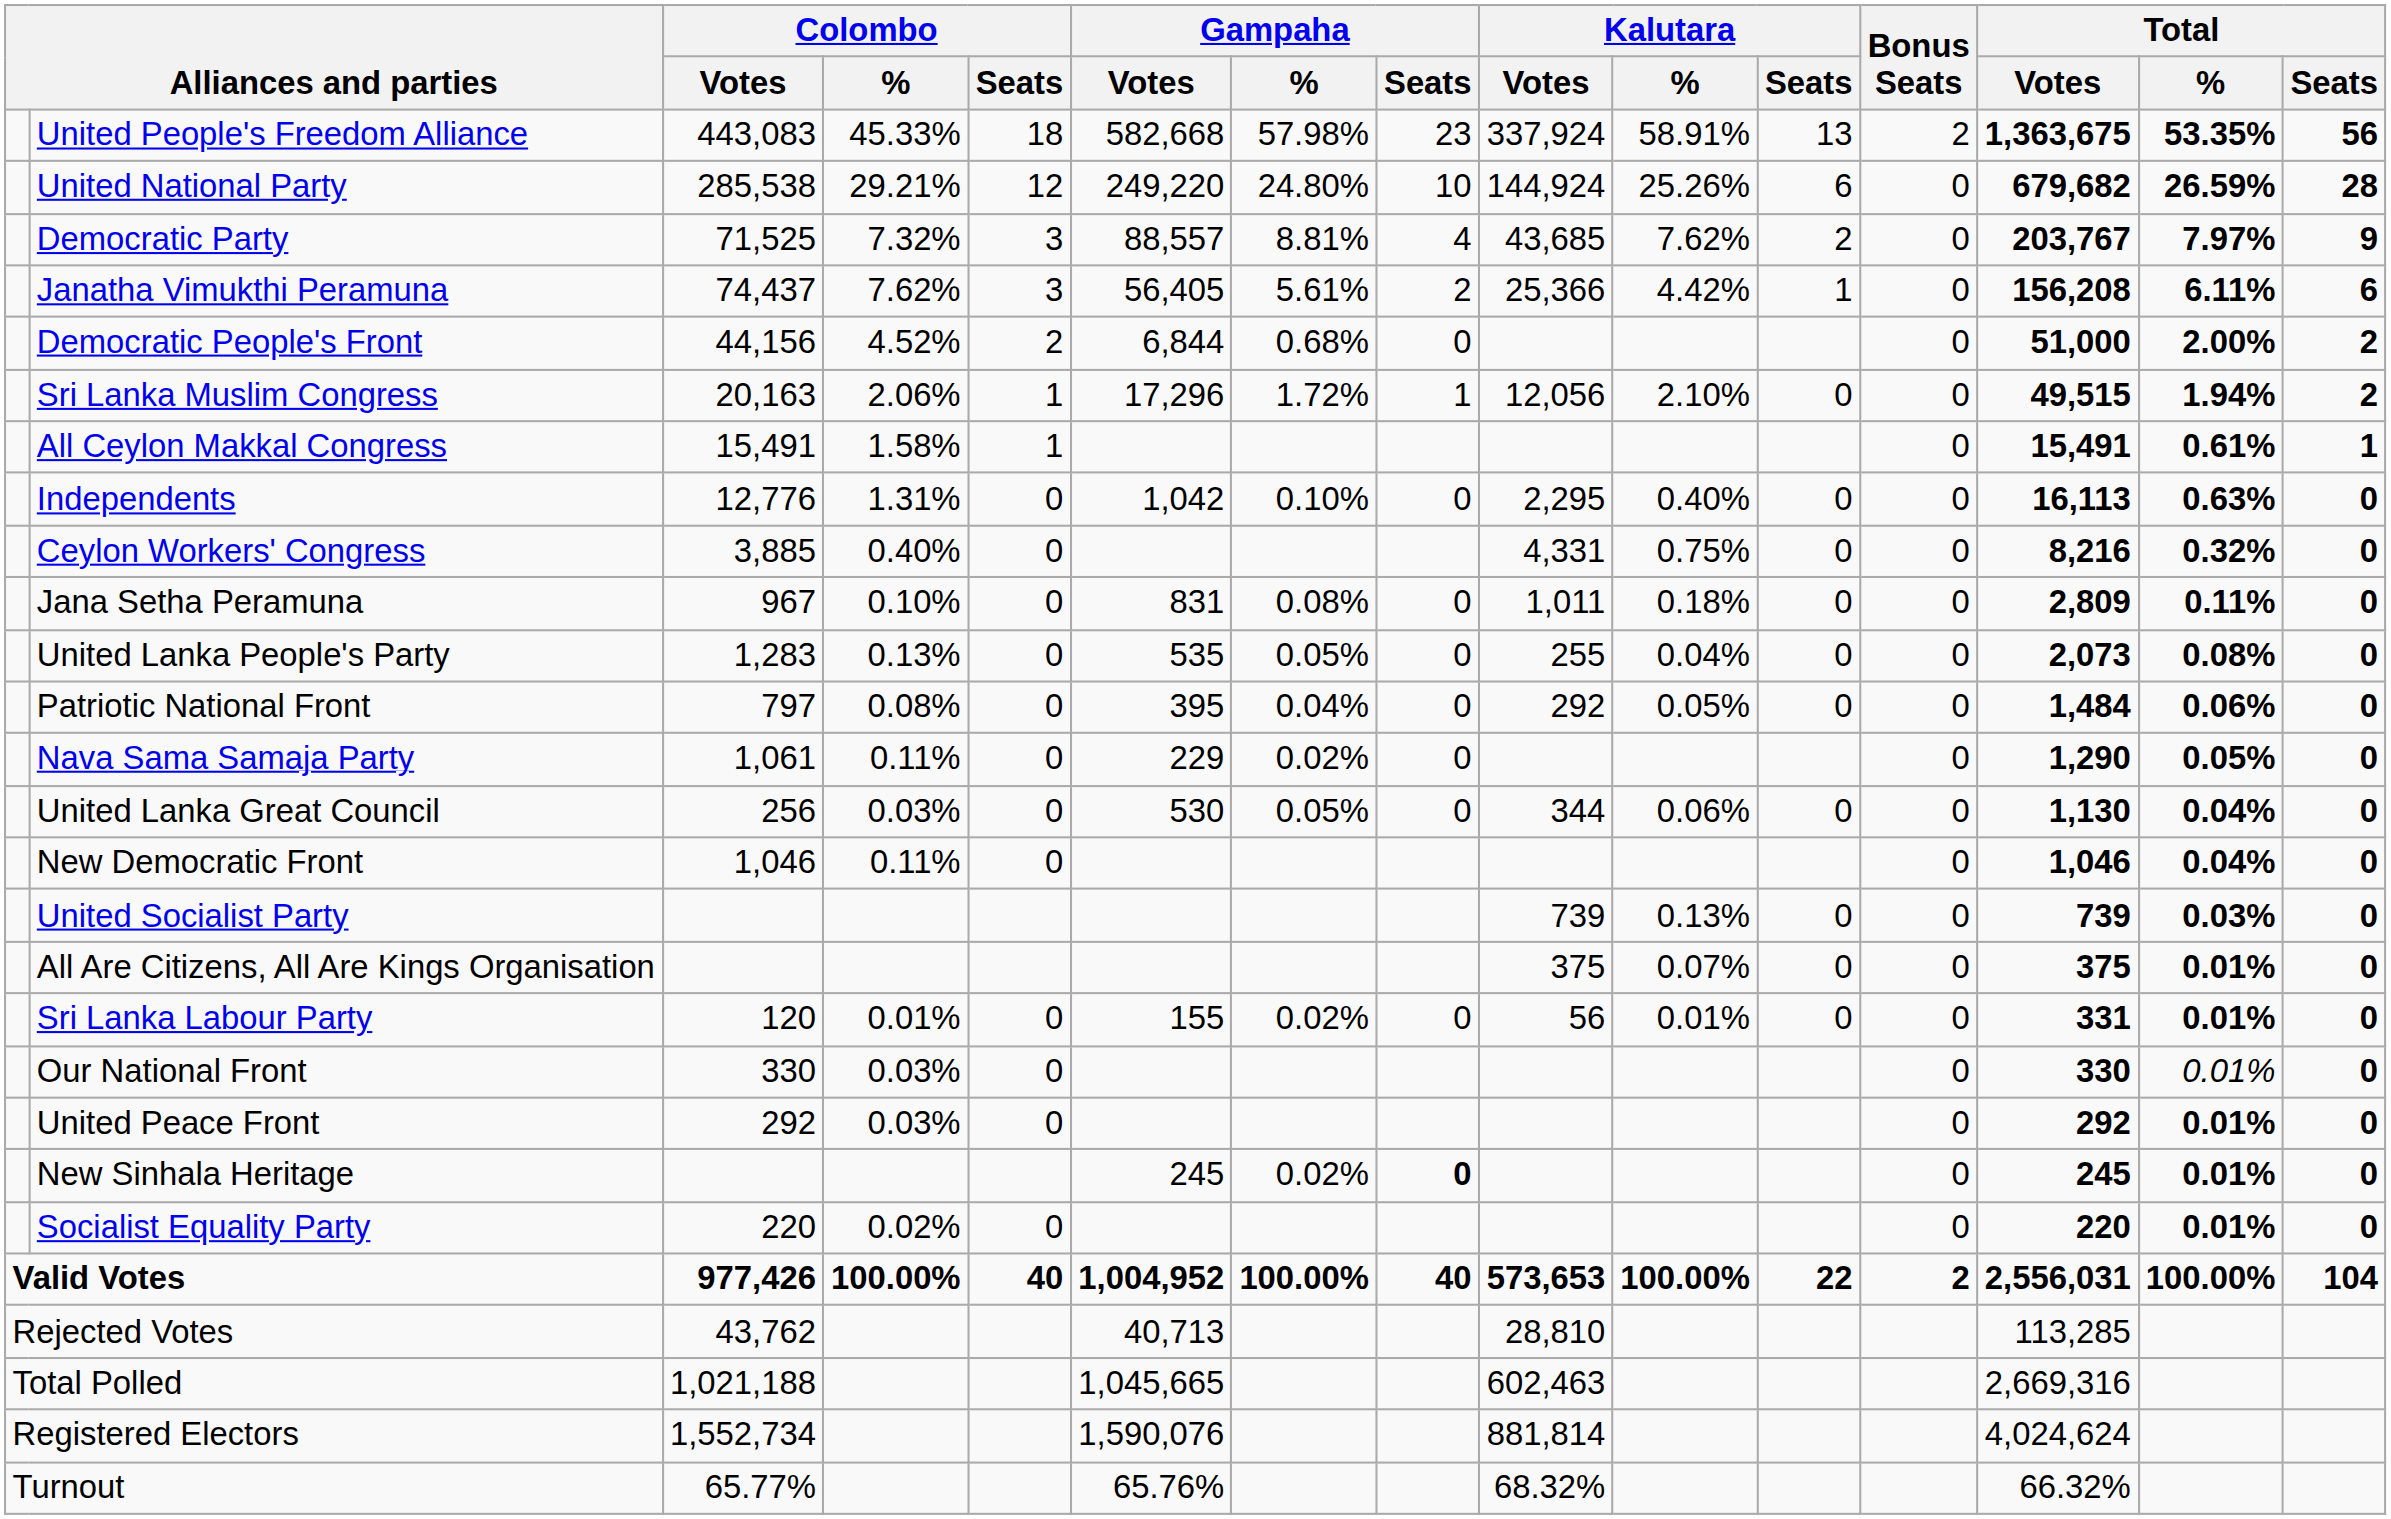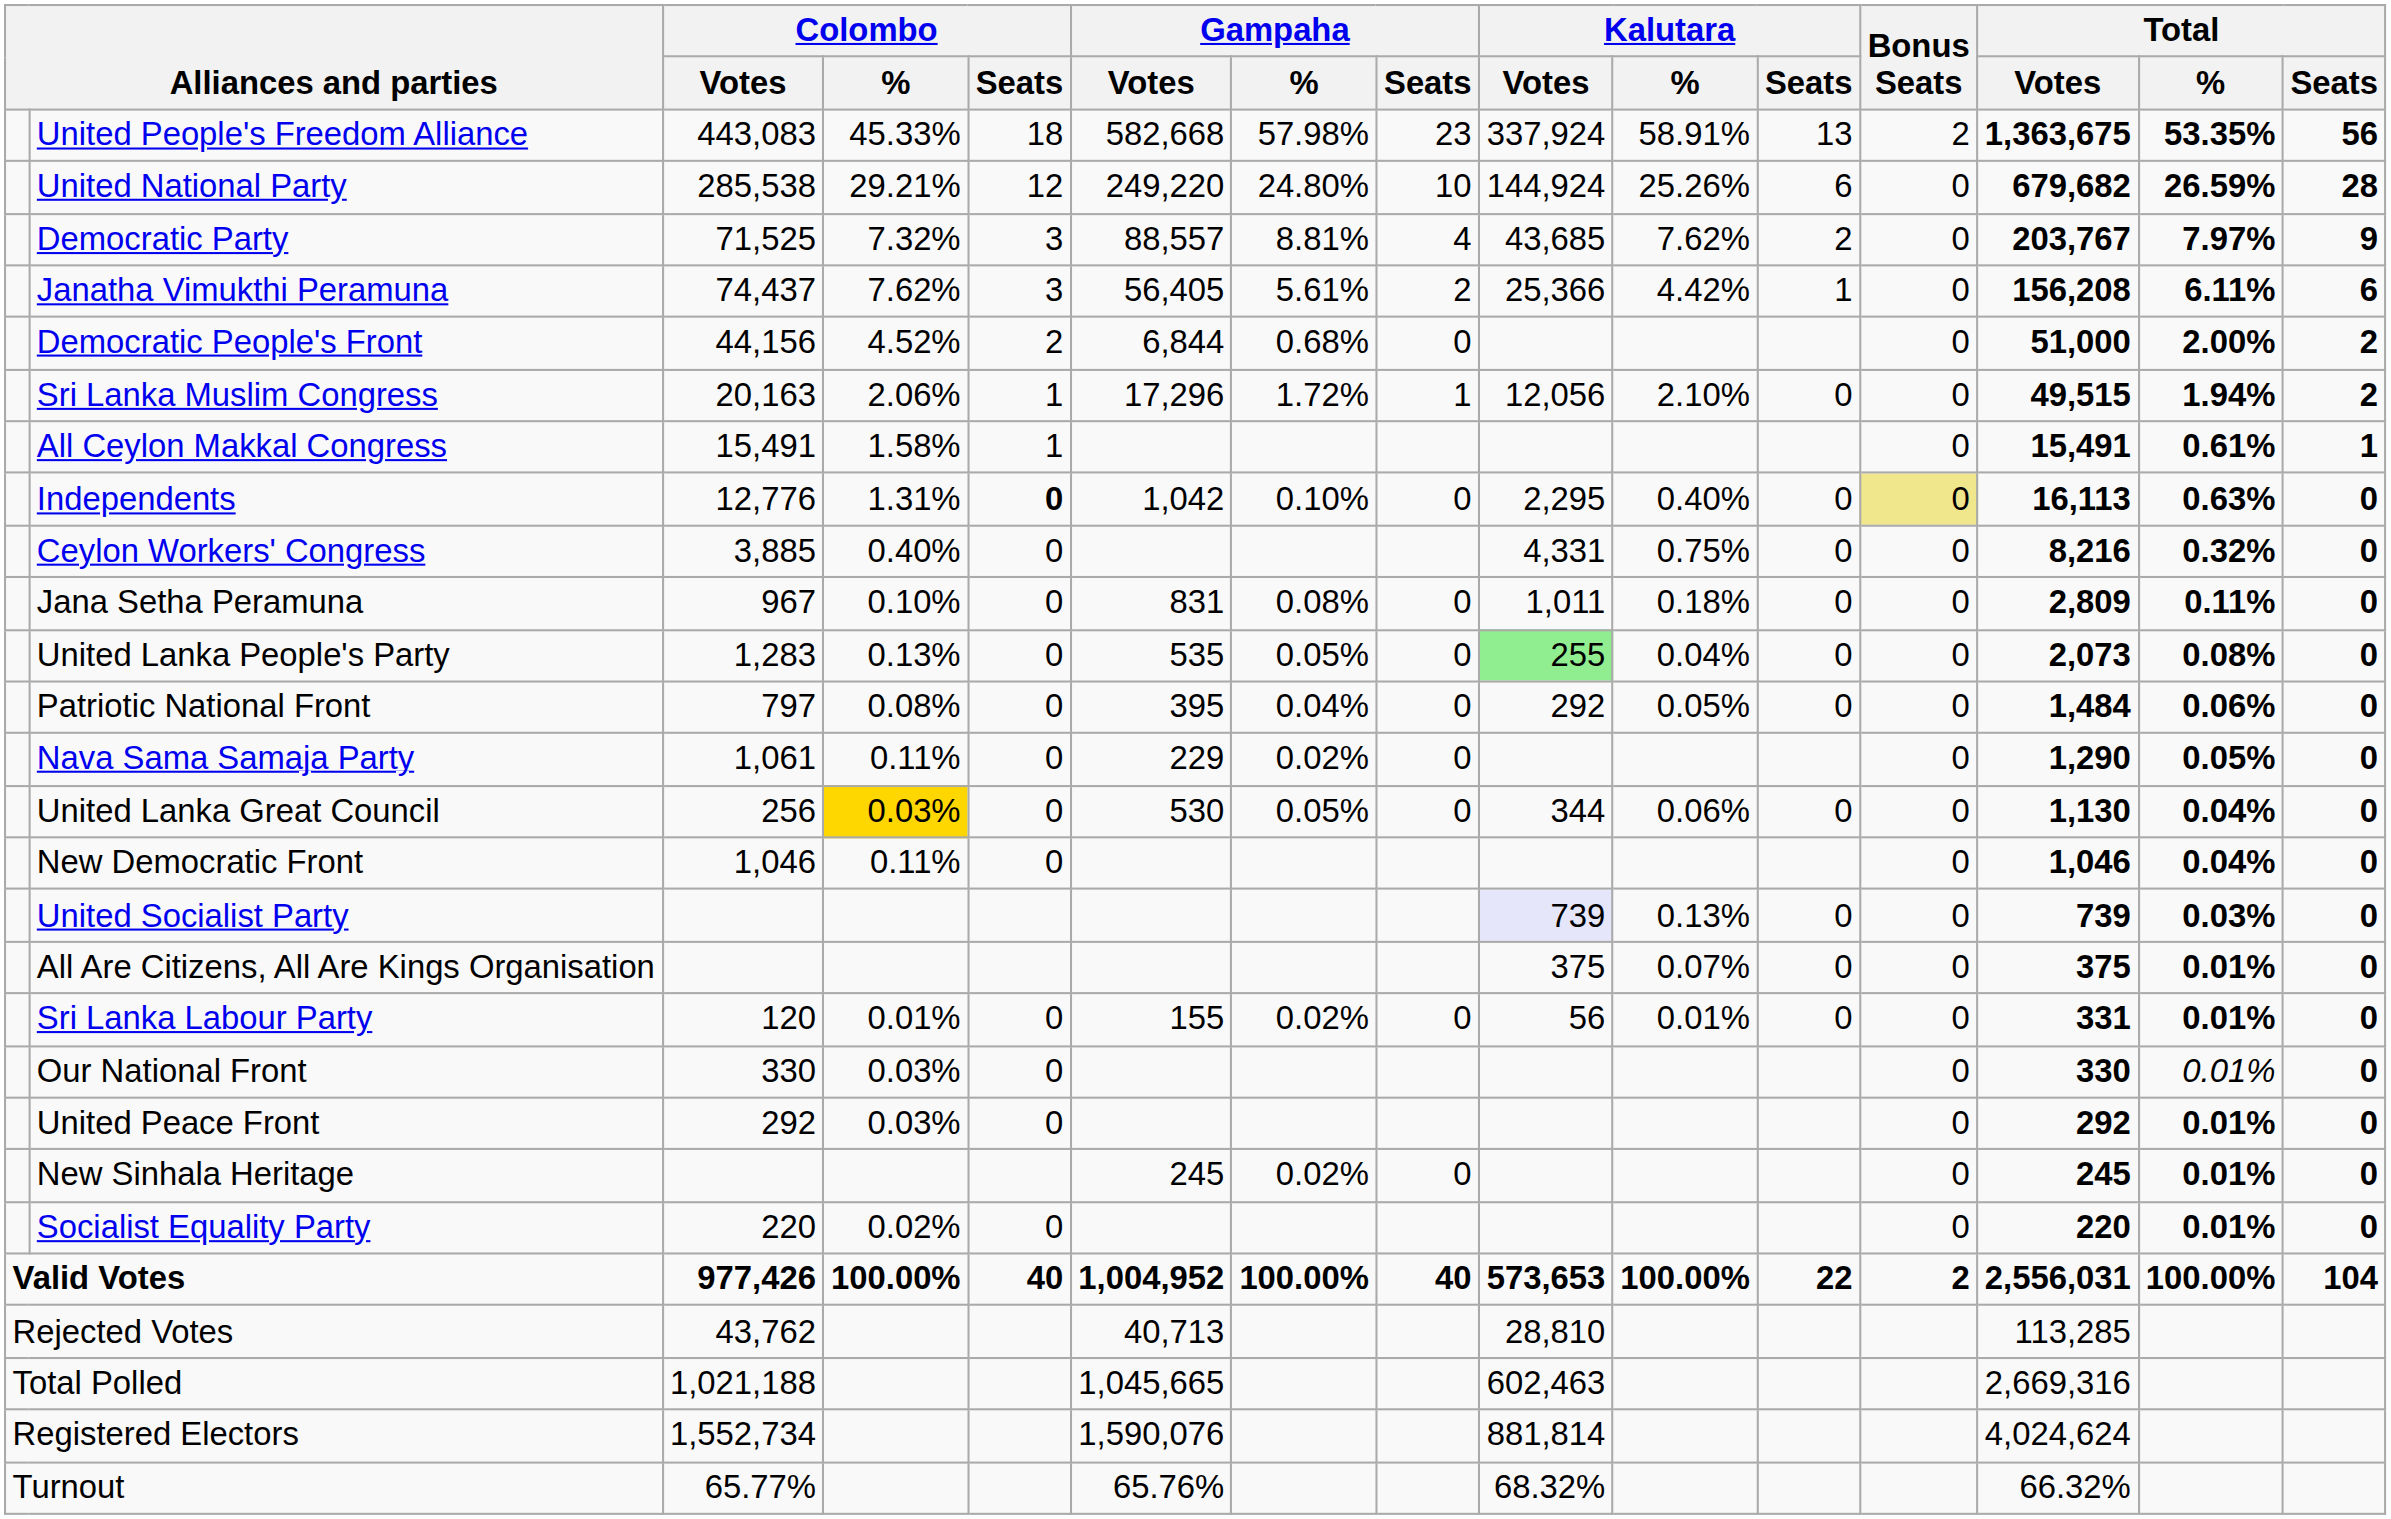(1054, 498) normal -> (1054, 498) bold
(1961, 498) no background -> (1961, 498) khaki background
(1578, 654) no background -> (1578, 654) lightgreen background
(914, 810) no background -> (914, 810) gold background
(1578, 914) no background -> (1578, 914) lavender background
(1462, 1174) bold -> (1462, 1174) normal
